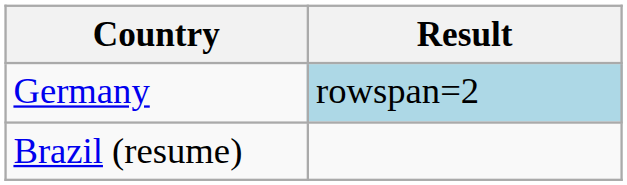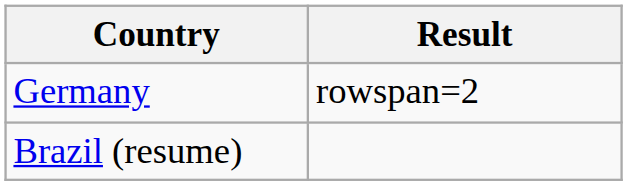(398, 91) lightblue background -> (398, 91) no background
